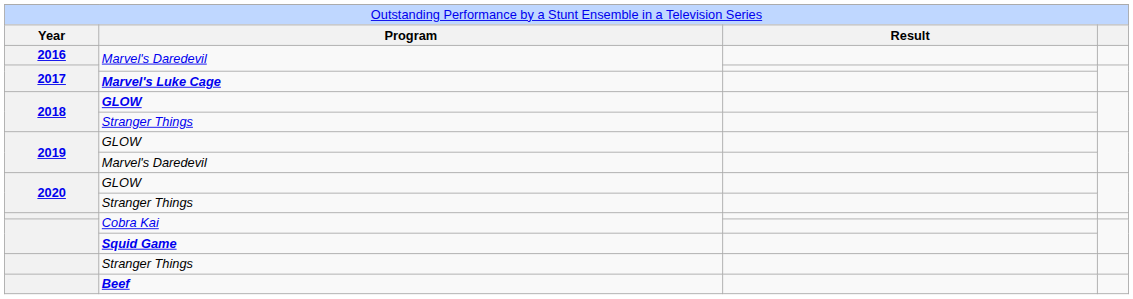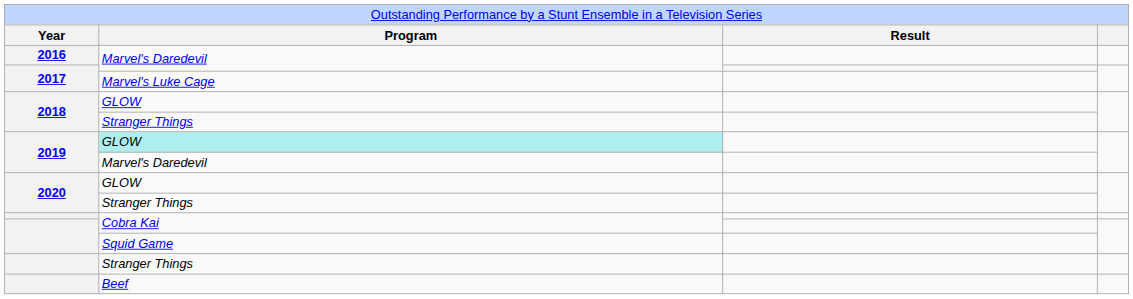(161, 82) bold -> (158, 82) normal
(122, 102) bold -> (121, 102) normal
(121, 142) no background -> (121, 142) paleturquoise background
(139, 244) bold -> (137, 244) normal
(116, 284) bold -> (115, 284) normal
